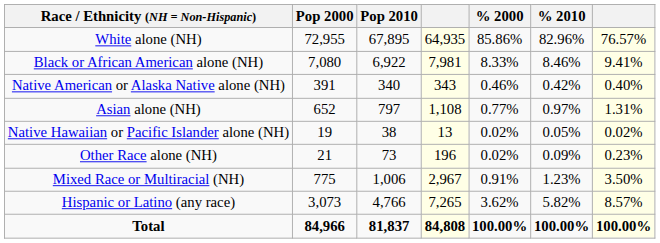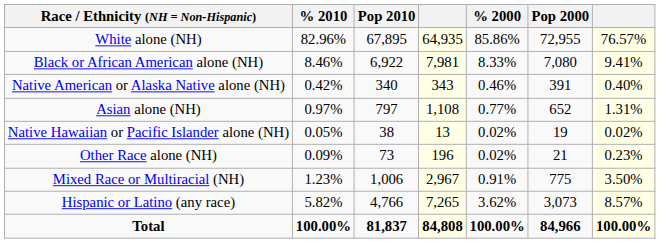columns swapped: (325, 16) <-> (562, 16)
